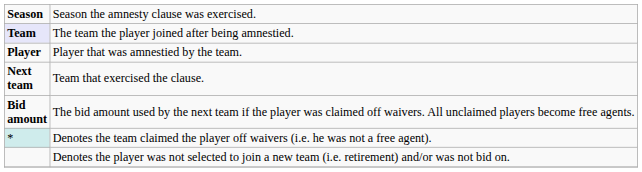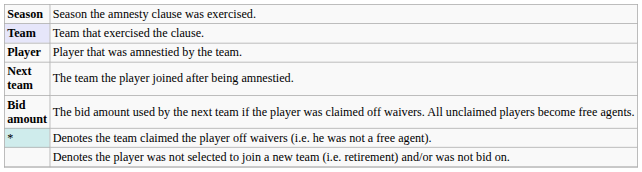(173, 33) The team the player joined after being amnestied. -> (128, 33) Team that exercised the clause.
(128, 78) Team that exercised the clause. -> (173, 78) The team the player joined after being amnestied.
